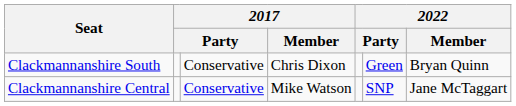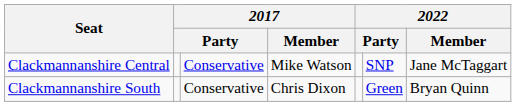rows swapped: (89, 88) <-> (84, 64)
